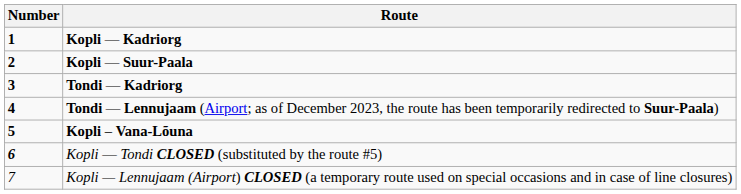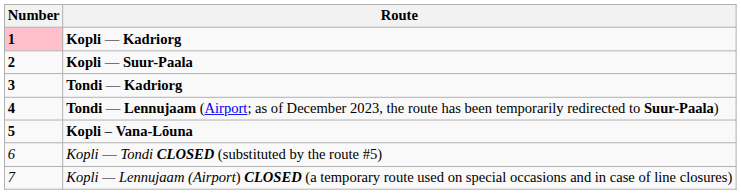(11, 39) no background -> (11, 39) pink background
(11, 154) bold -> (11, 154) normal
